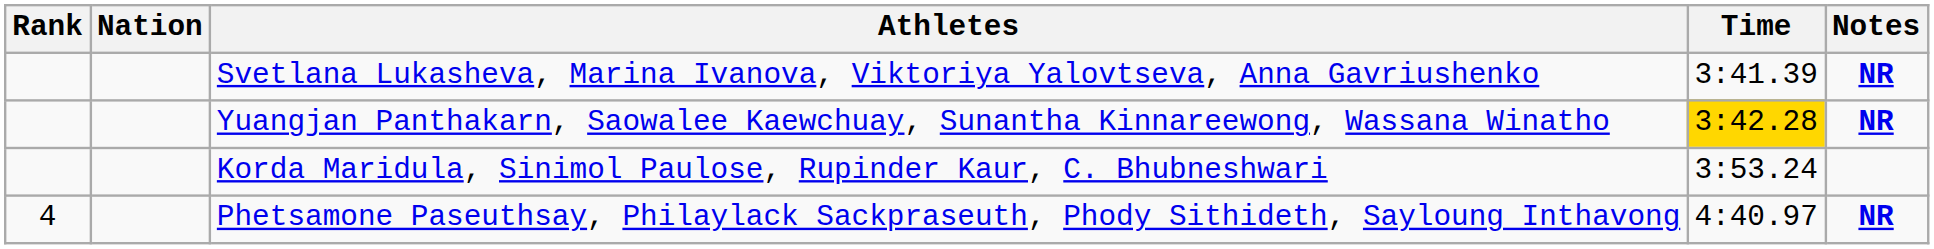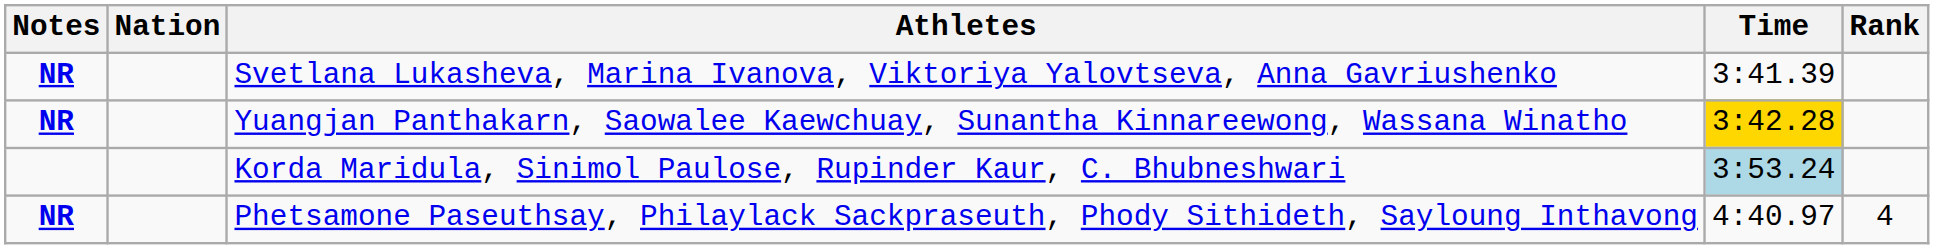columns swapped: (48, 29) <-> (1876, 29)
(1756, 172) no background -> (1774, 172) lightblue background
